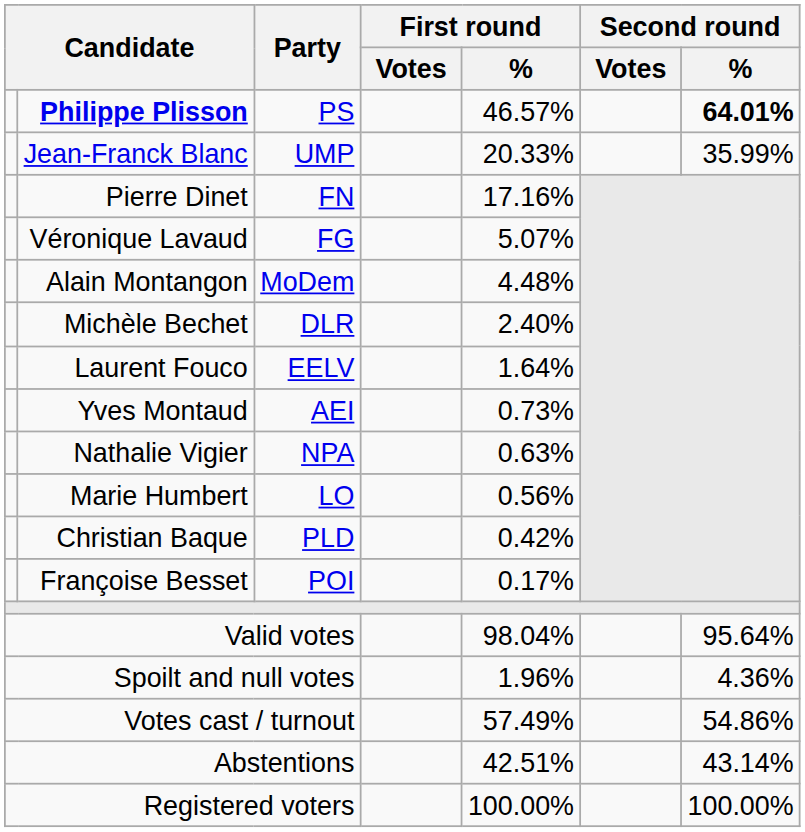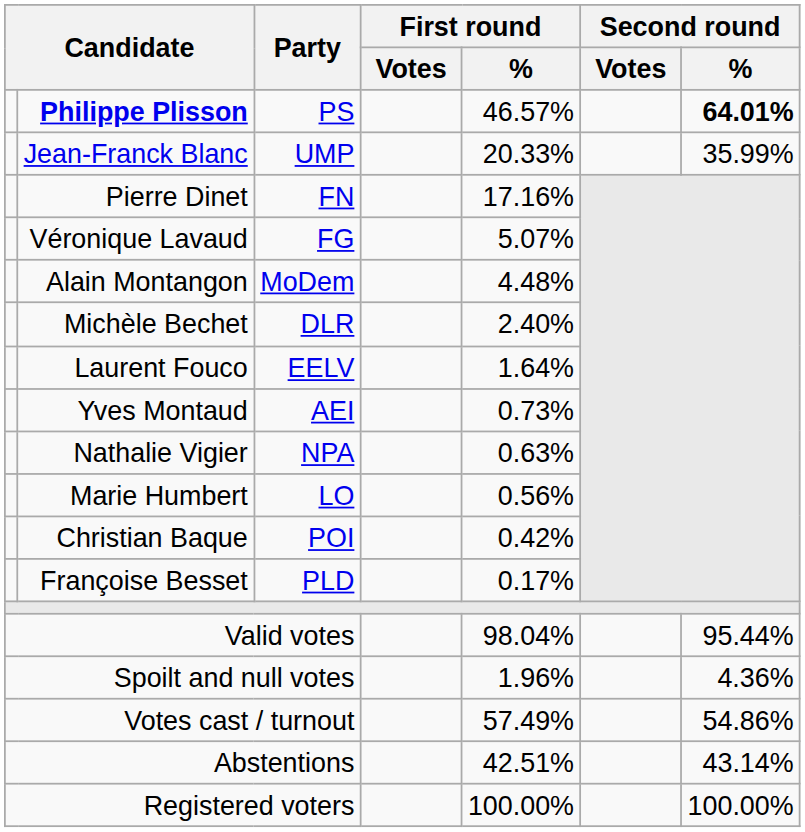(328, 537) PLD -> (331, 537) POI
(331, 580) POI -> (328, 580) PLD
(748, 635) 95.64% -> (748, 635) 95.44%
